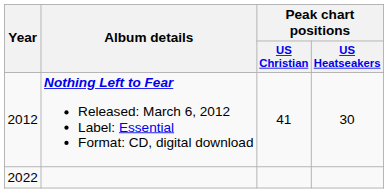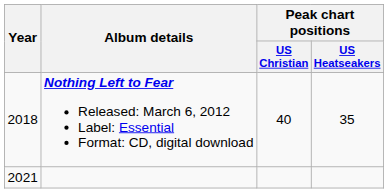(23, 119) 2012 -> (23, 119) 2018
(284, 119) 41 -> (284, 119) 40
(347, 119) 30 -> (347, 119) 35
(23, 177) 2022 -> (23, 177) 2021
